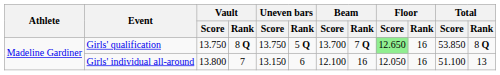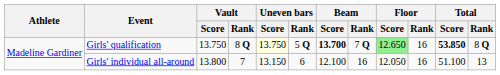(272, 45) no background -> (272, 45) lightyellow background
(332, 45) normal -> (332, 45) bold
(452, 45) normal -> (452, 45) bold
